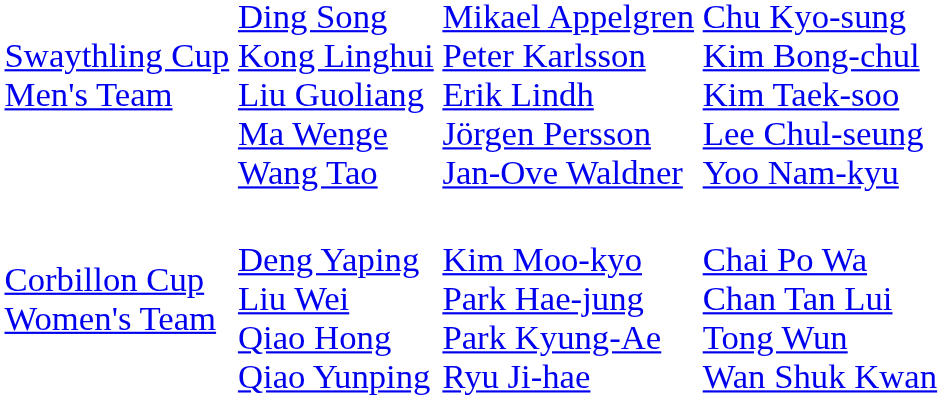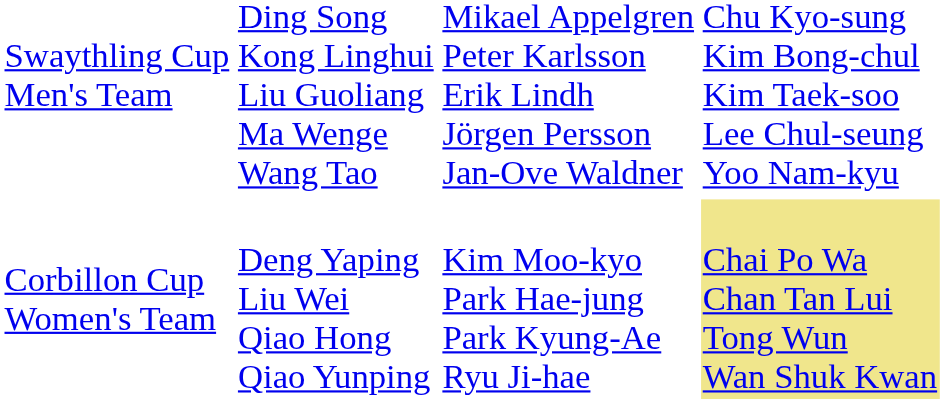(820, 318) no background -> (820, 318) khaki background
